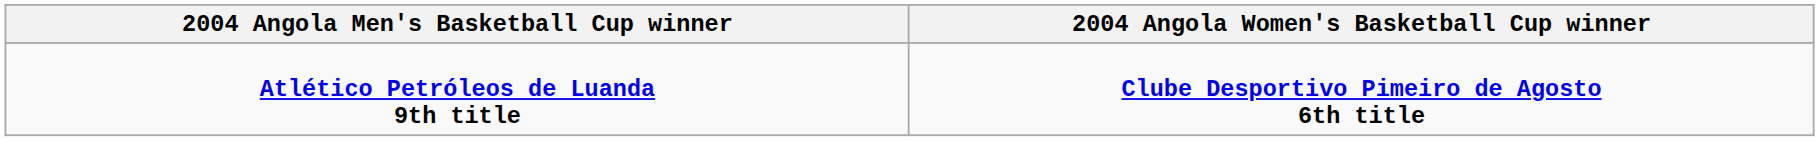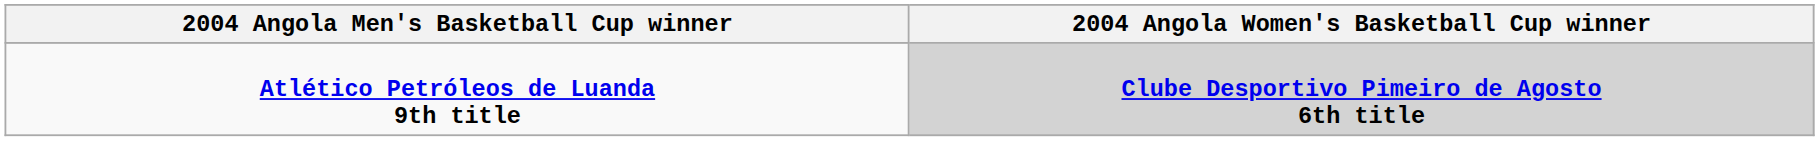(1362, 103) no background -> (1362, 103) lightgrey background
